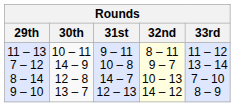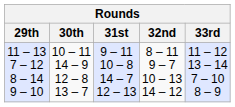(162, 72) lightyellow background -> (162, 72) no background
